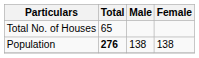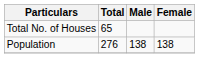(109, 45) bold -> (109, 45) normal
